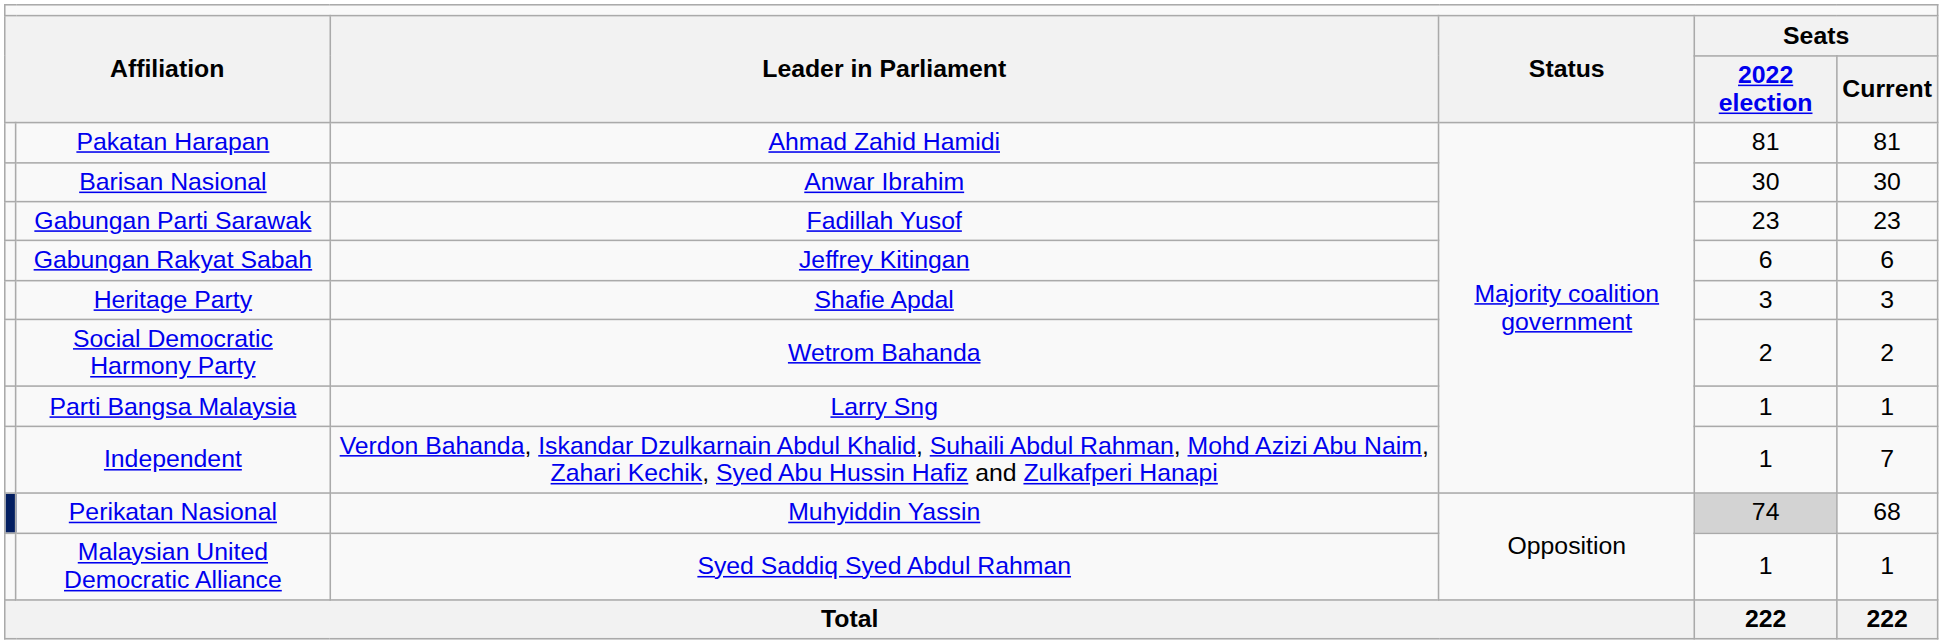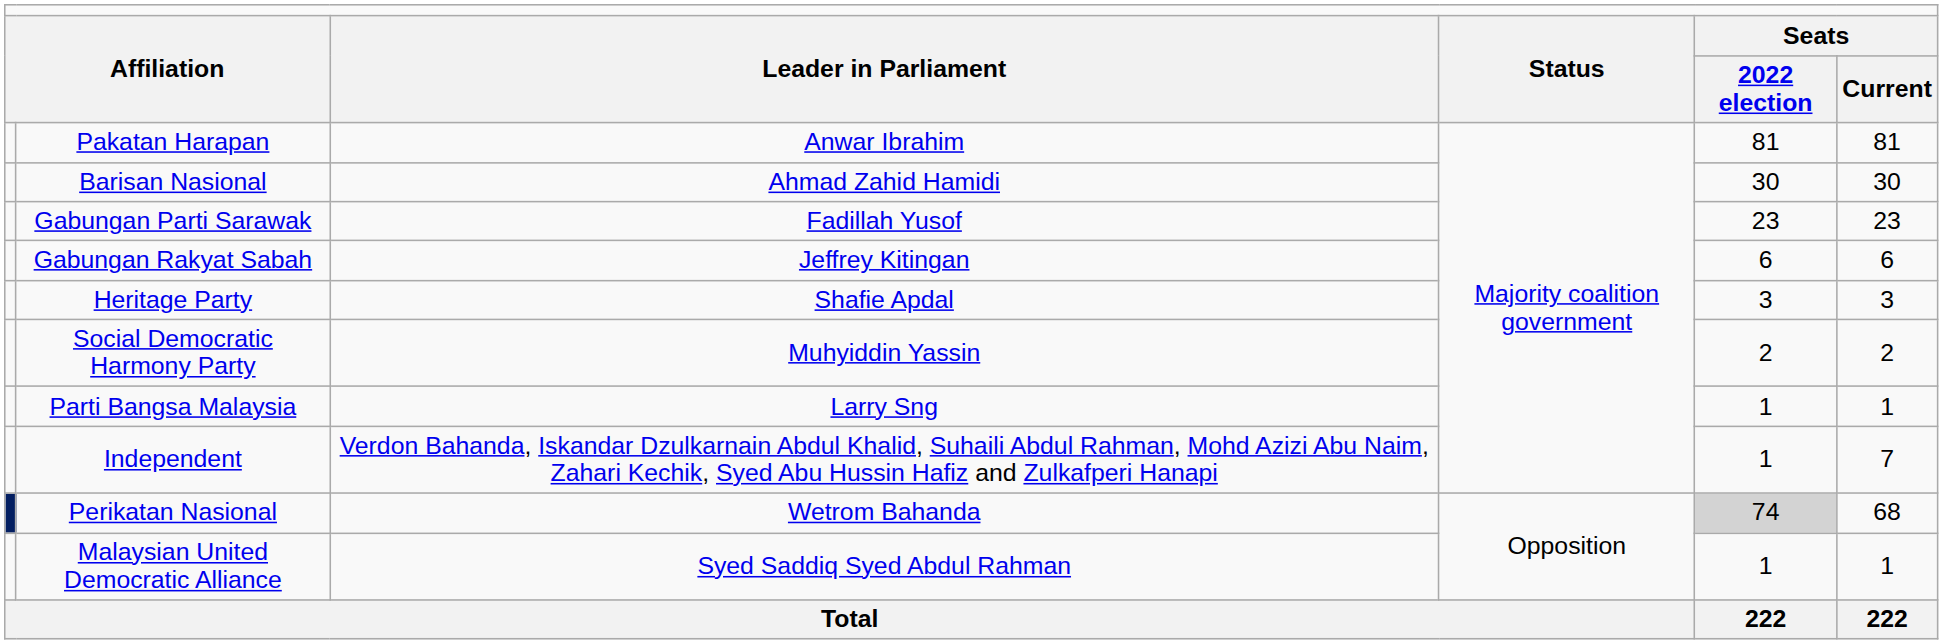(884, 142) Ahmad Zahid Hamidi -> (884, 142) Anwar Ibrahim
(884, 181) Anwar Ibrahim -> (884, 181) Ahmad Zahid Hamidi
(884, 352) Wetrom Bahanda -> (884, 352) Muhyiddin Yassin
(884, 512) Muhyiddin Yassin -> (884, 512) Wetrom Bahanda
